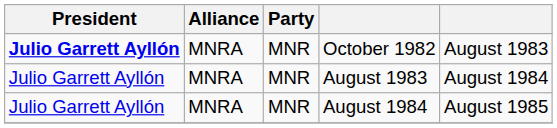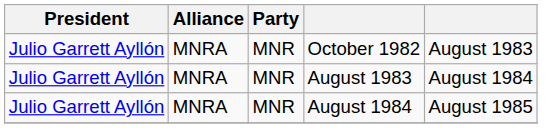(94, 48) bold -> (87, 48) normal
